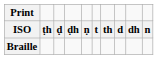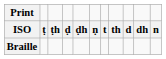+ column: (44, 29)
